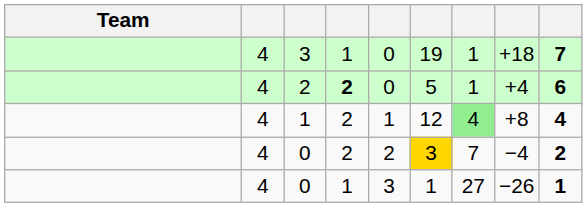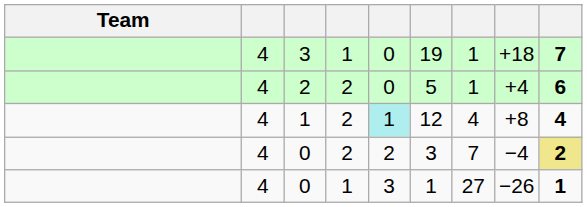(347, 86) bold -> (347, 86) normal
(389, 119) no background -> (389, 119) paleturquoise background
(473, 119) lightgreen background -> (473, 119) no background
(431, 152) gold background -> (431, 152) no background
(560, 152) no background -> (560, 152) khaki background
